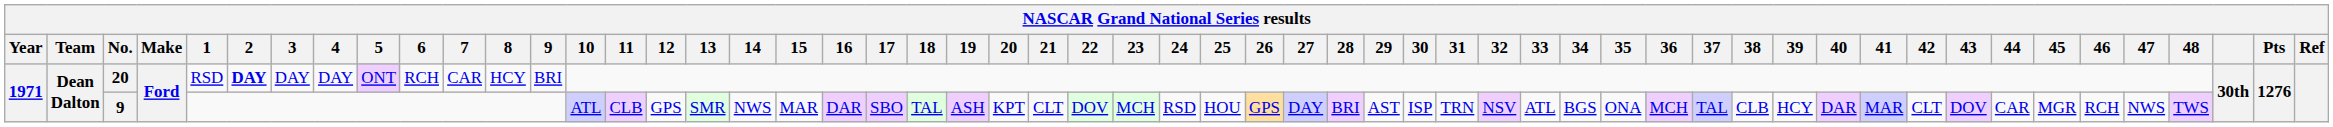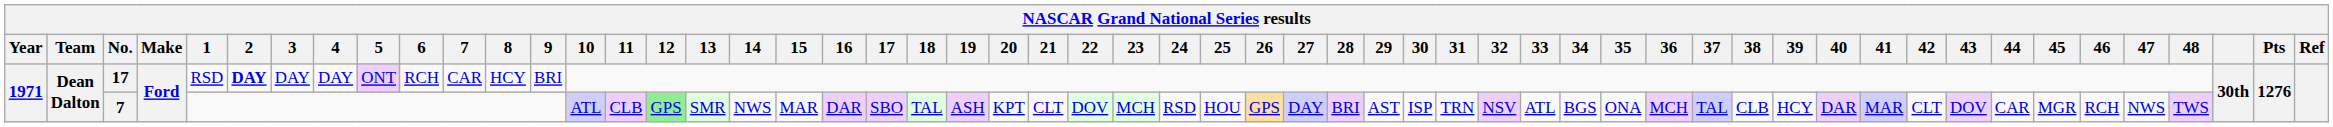(120, 77) 20 -> (120, 77) 17
(120, 107) 9 -> (120, 107) 7
(666, 107) no background -> (666, 107) lightgreen background
